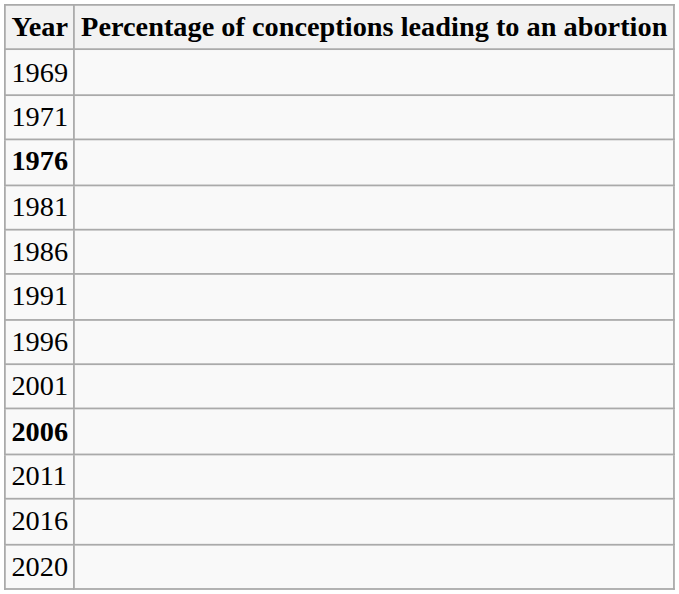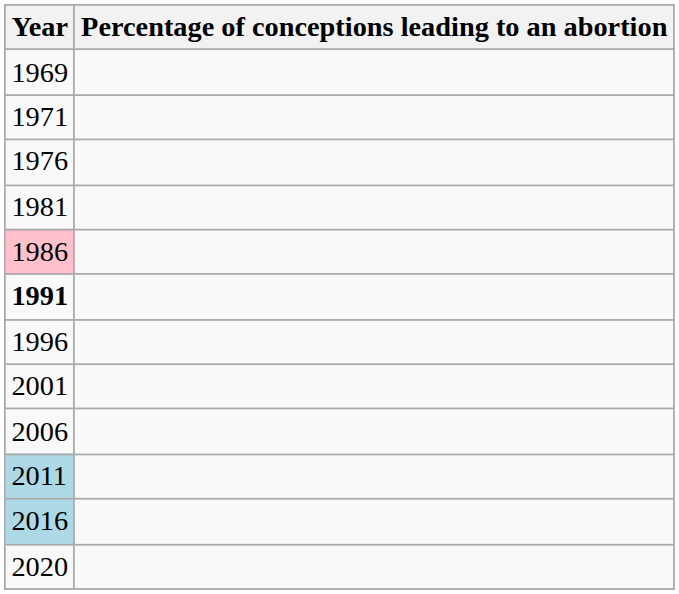(40, 161) bold -> (40, 161) normal
(40, 251) no background -> (40, 251) pink background
(40, 296) normal -> (40, 296) bold
(40, 431) bold -> (40, 431) normal
(39, 476) no background -> (39, 476) lightblue background
(40, 521) no background -> (40, 521) lightblue background
